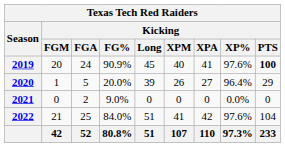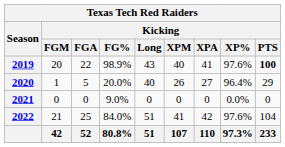(86, 64) 24 -> (86, 64) 22
(117, 64) 90.9% -> (117, 64) 98.9%
(149, 64) 45 -> (149, 64) 43
(149, 82) 39 -> (149, 82) 40
(86, 99) 2 -> (86, 99) 0
